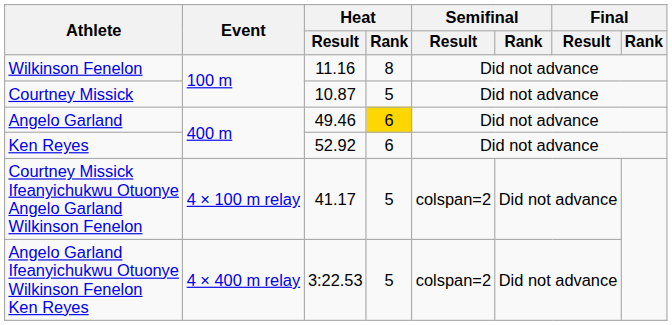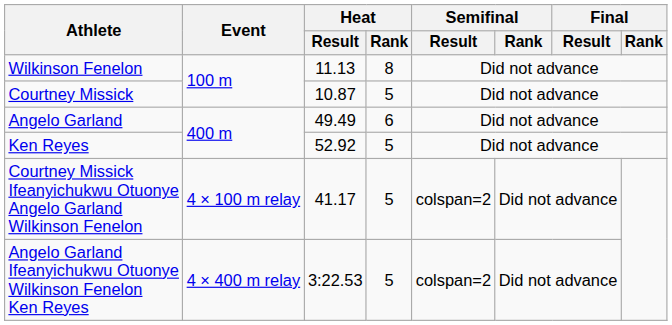(335, 68) 11.16 -> (335, 68) 11.13
(335, 120) 49.46 -> (335, 120) 49.49
(389, 120) gold background -> (389, 120) no background
(389, 146) 6 -> (389, 146) 5
